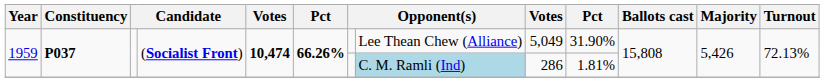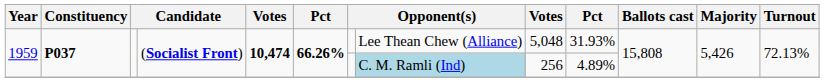(546, 40) 5,049 -> (546, 40) 5,048
(592, 40) 31.90% -> (592, 40) 31.93%
(552, 65) 286 -> (552, 65) 256
(596, 65) 1.81% -> (596, 65) 4.89%
